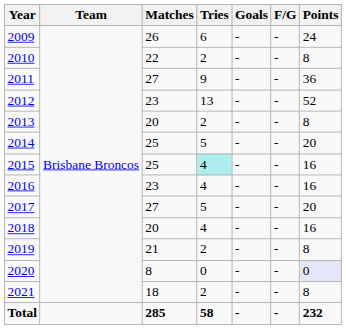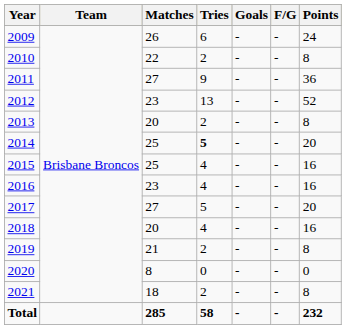(203, 143) normal -> (203, 143) bold
(203, 164) paleturquoise background -> (203, 164) no background
(306, 270) lavender background -> (306, 270) no background
